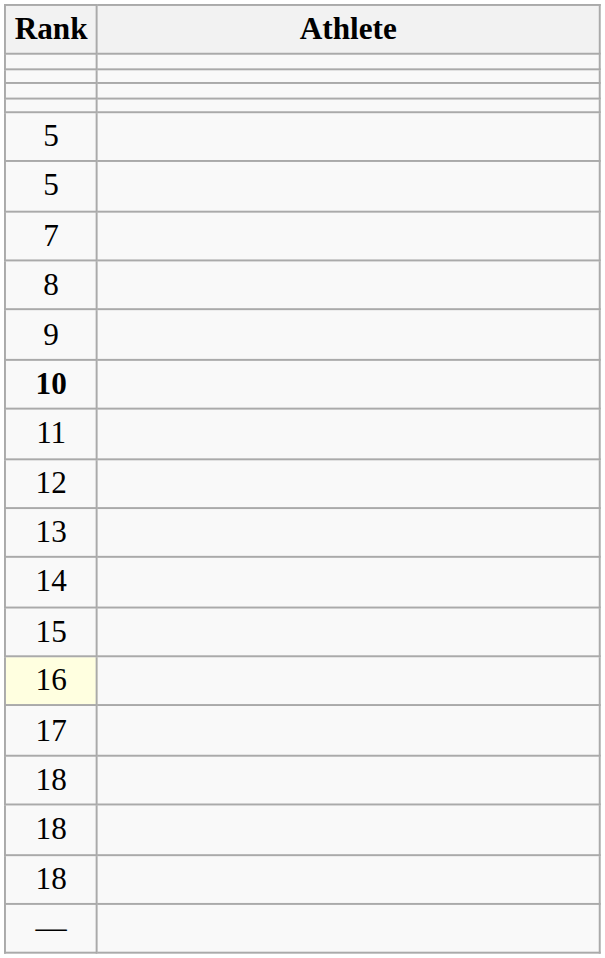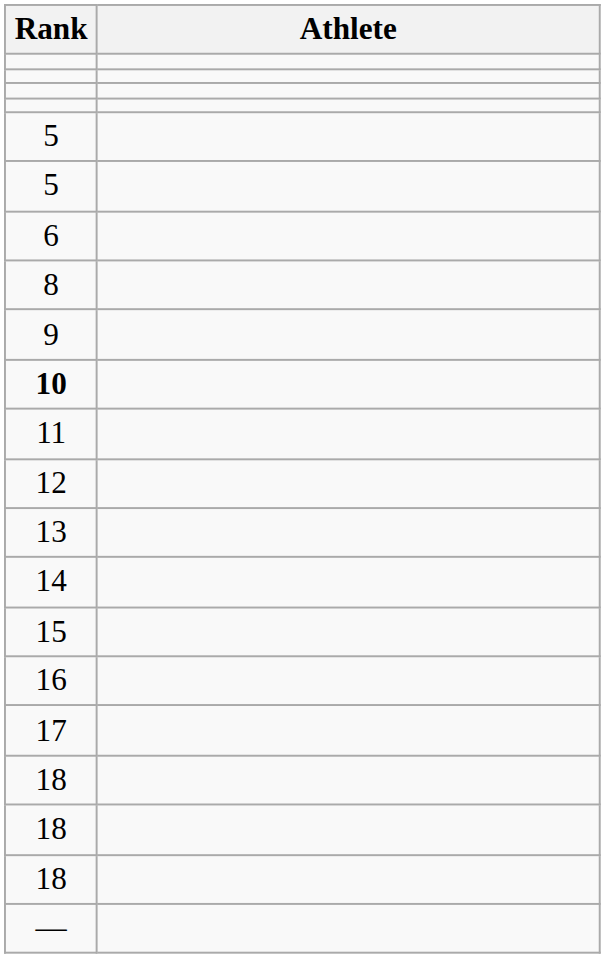(51, 235) 7 -> (51, 235) 6
(51, 680) lightyellow background -> (51, 680) no background
